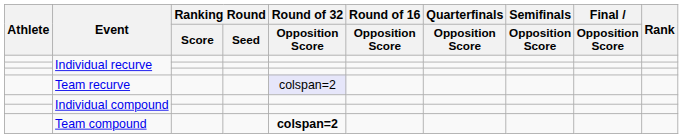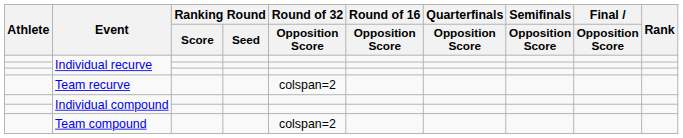(307, 85) lavender background -> (307, 85) no background
(307, 124) bold -> (307, 124) normal
